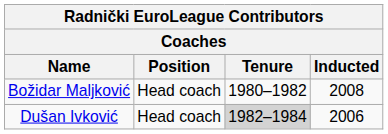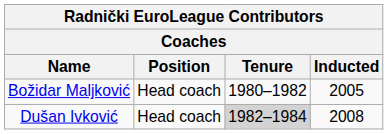(347, 91) 2008 -> (347, 91) 2005
(347, 116) 2006 -> (347, 116) 2008
